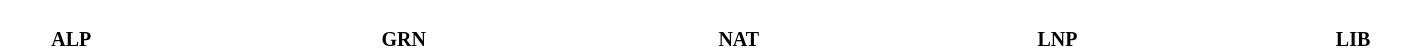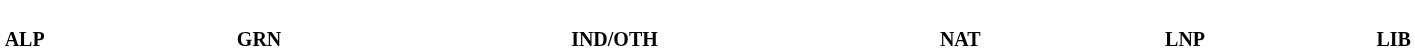+ column: (614, 11)
